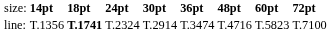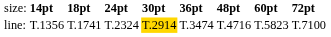(85, 25) bold -> (84, 25) normal
(160, 25) no background -> (159, 25) gold background
